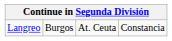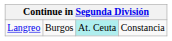(97, 28) no background -> (97, 28) paleturquoise background
